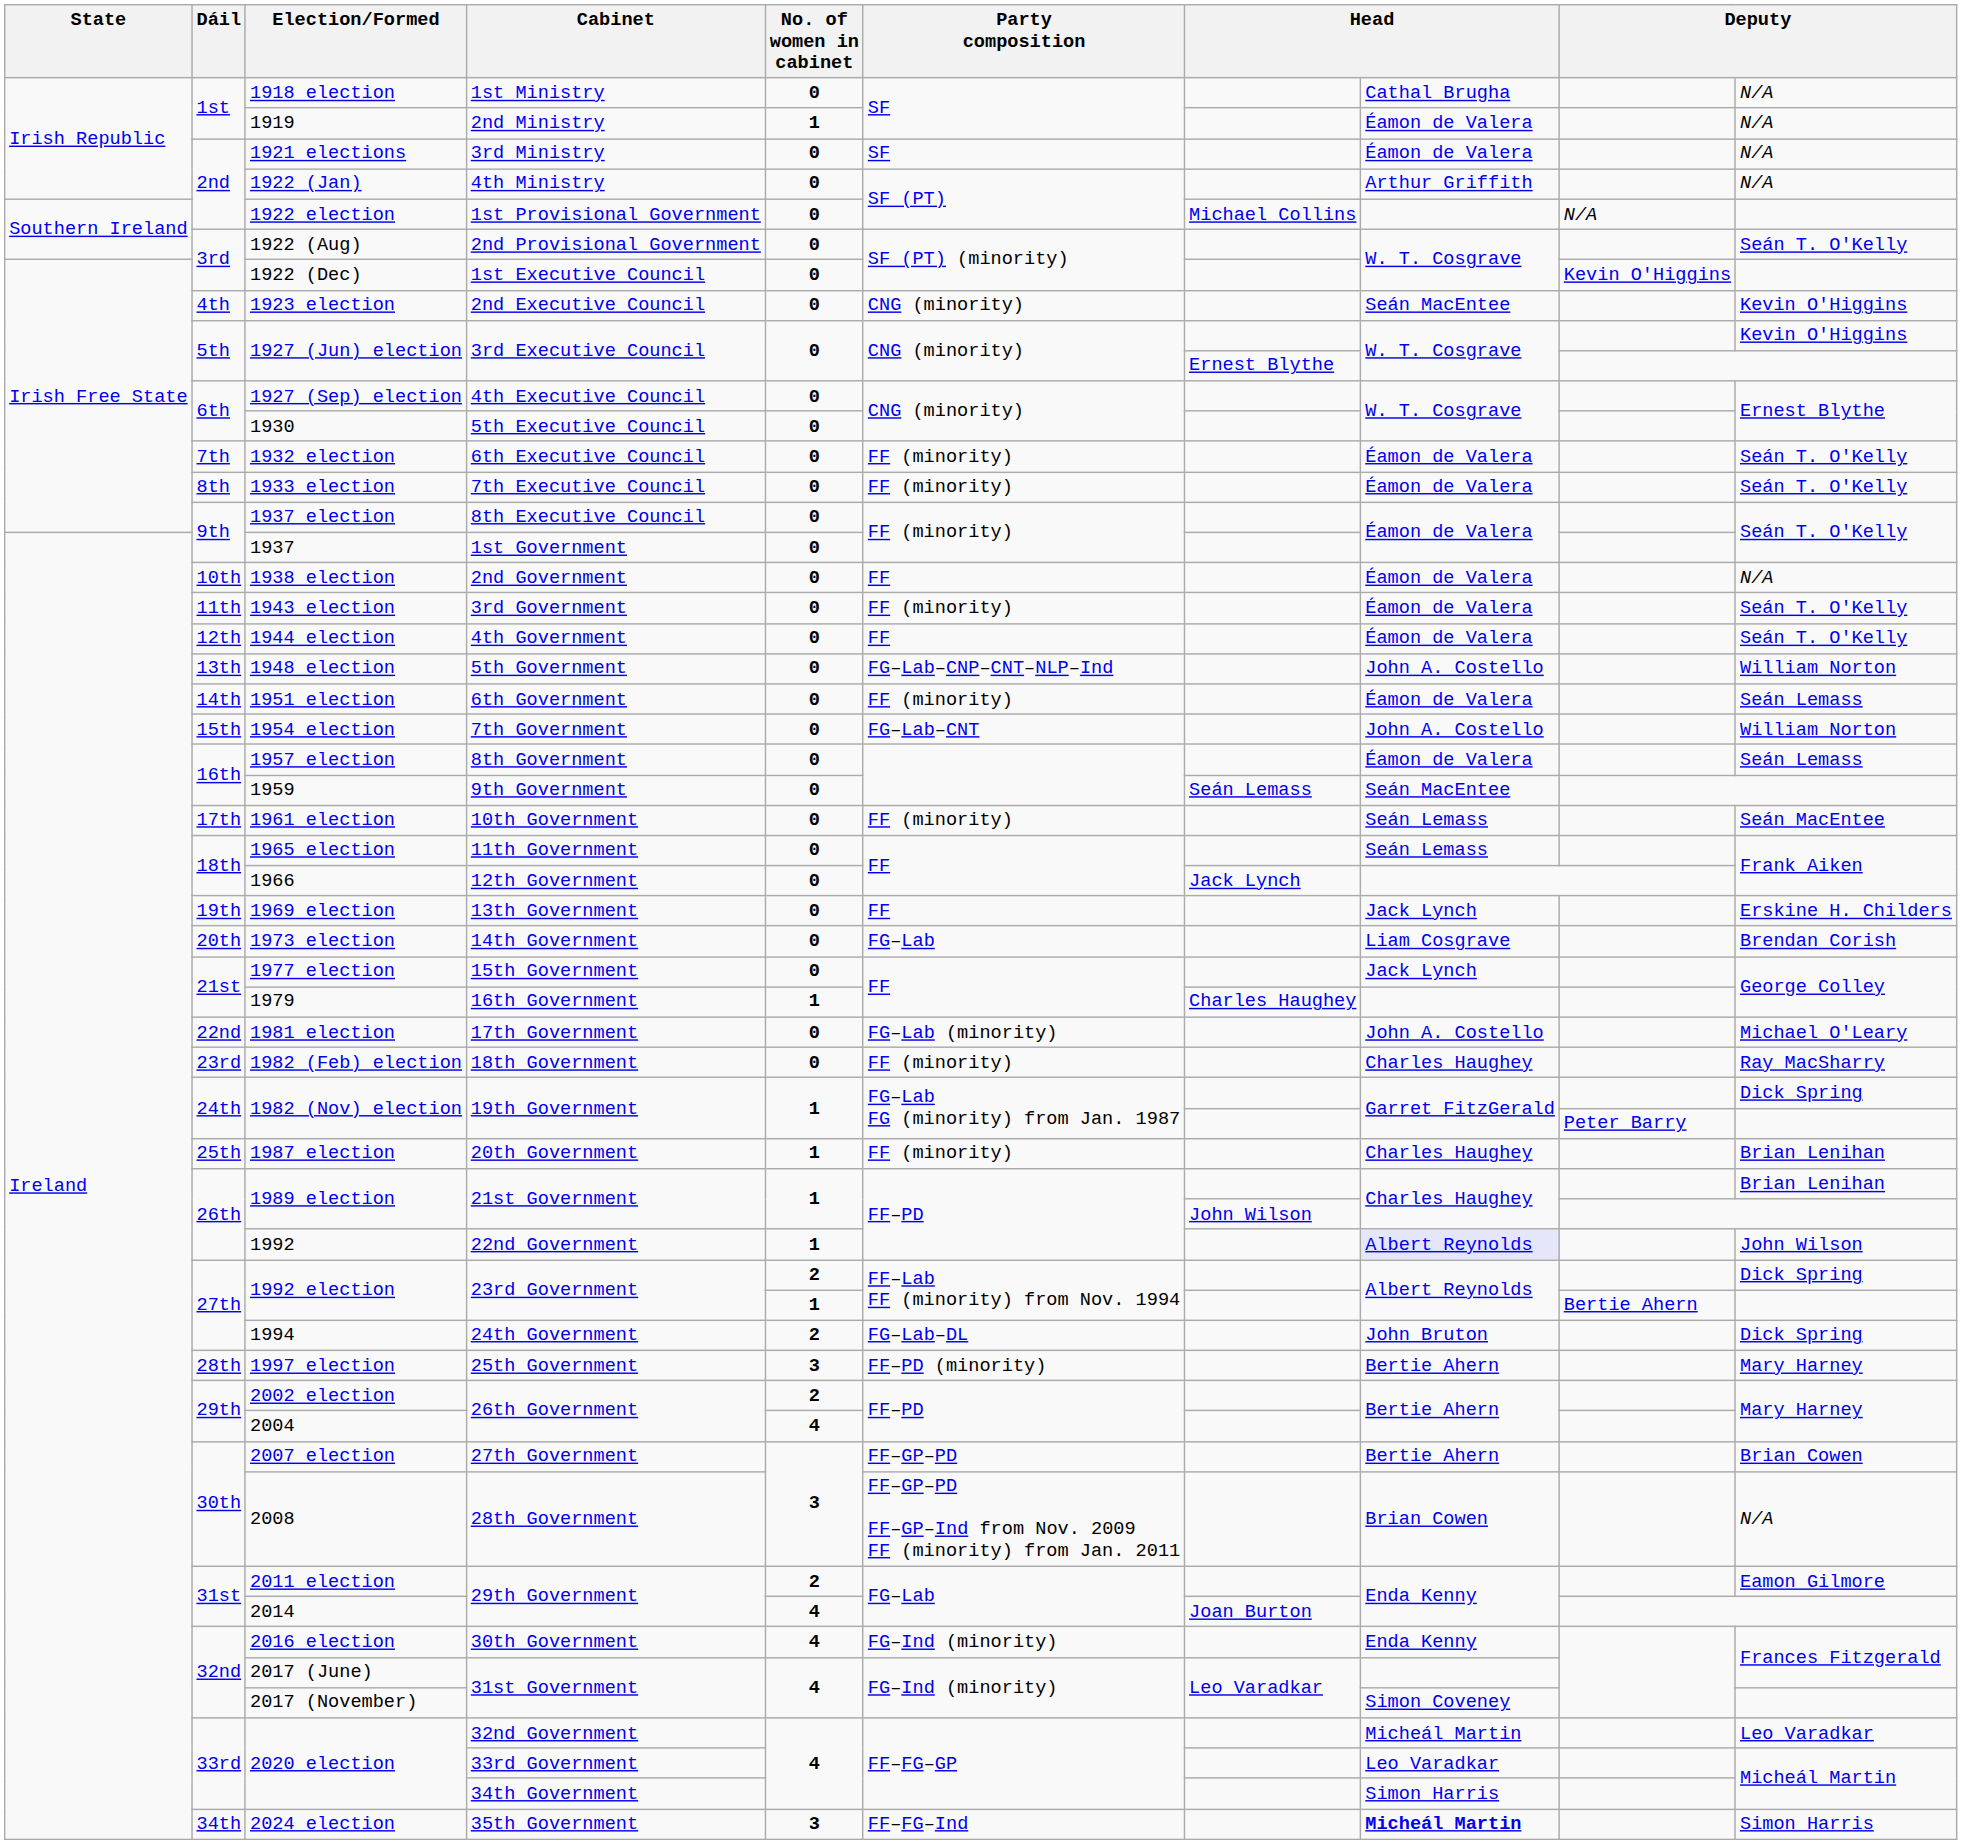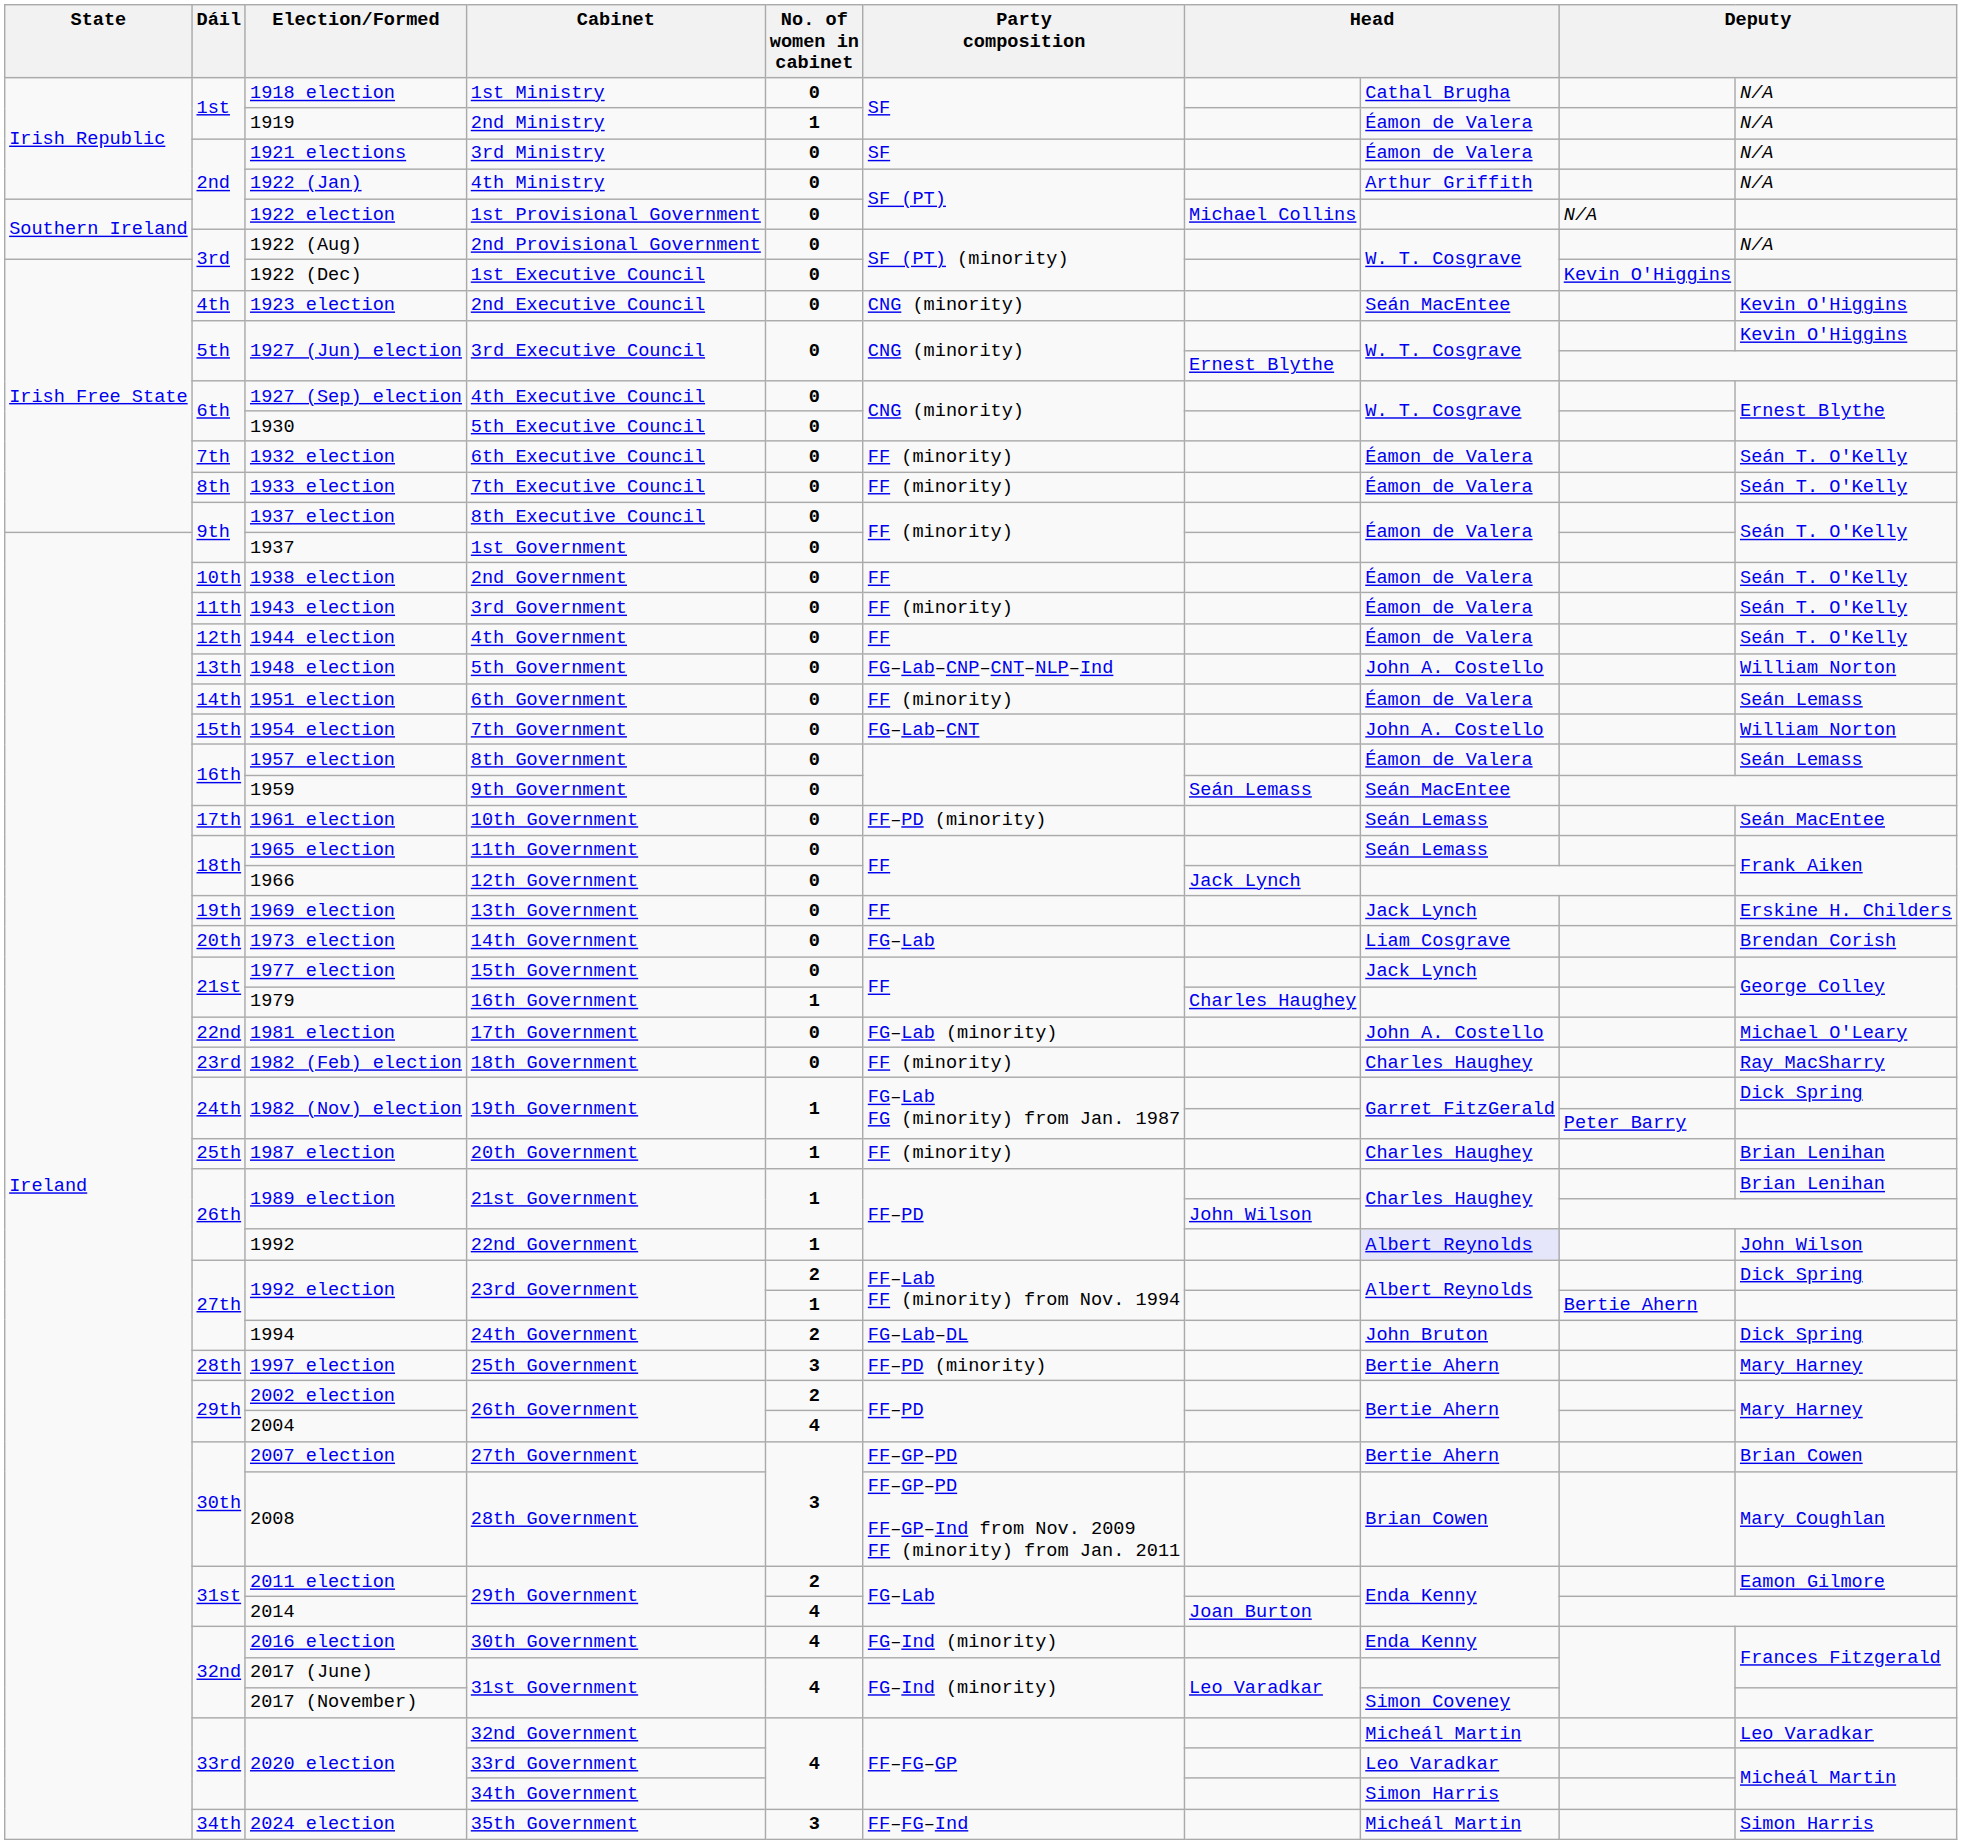(1824, 245) Seán T. O'Kelly -> (1757, 245) N/A
(1757, 578) N/A -> (1824, 578) Seán T. O'Kelly
(940, 820) FF (minority) -> (957, 820) FF–PD (minority)
(1757, 1519) N/A -> (1812, 1519) Mary Coughlan
(1443, 1824) bold -> (1443, 1824) normal
